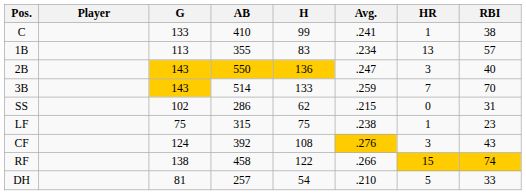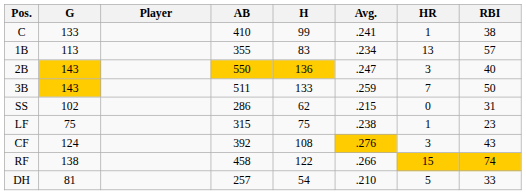columns swapped: (94, 13) <-> (180, 13)
(242, 87) 514 -> (242, 87) 511
(490, 87) 70 -> (490, 87) 50
